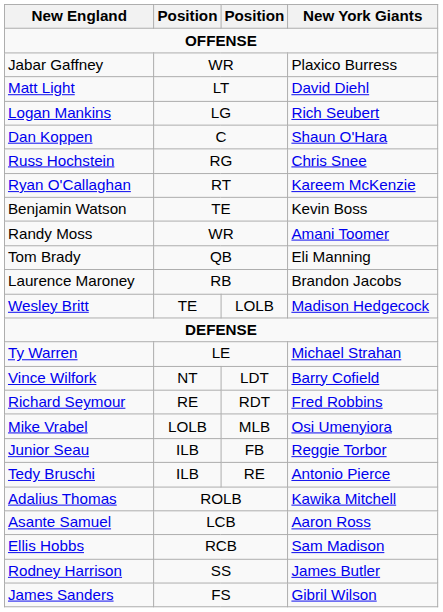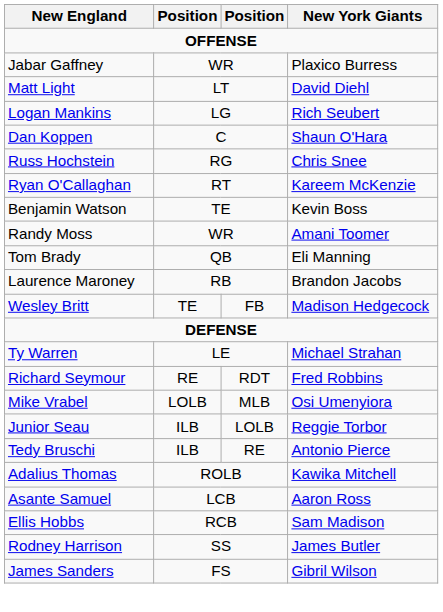(254, 305) LOLB -> (254, 305) FB
- row: (52, 378)
(254, 450) FB -> (254, 426) LOLB
